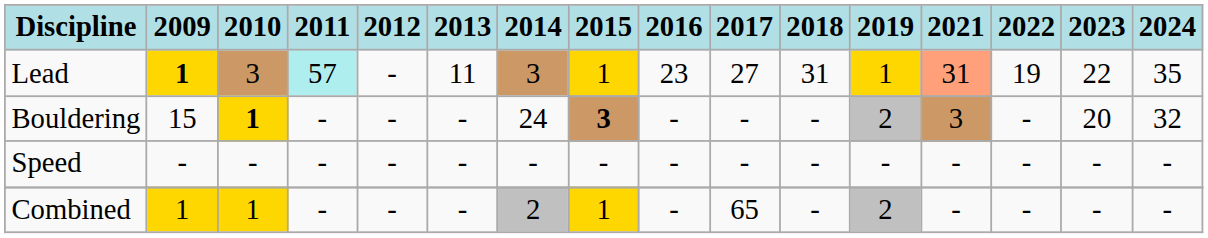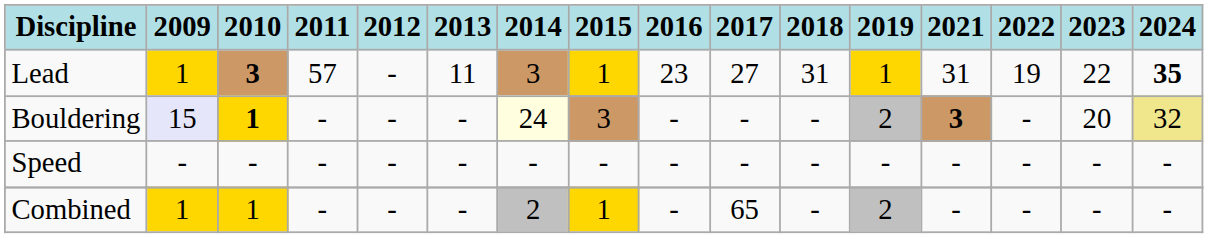(182, 72) bold -> (182, 72) normal
(253, 72) normal -> (253, 72) bold
(322, 72) paleturquoise background -> (322, 72) no background
(956, 72) lightsalmon background -> (956, 72) no background
(1167, 72) normal -> (1167, 72) bold
(182, 118) no background -> (182, 118) lavender background
(533, 118) no background -> (533, 118) lightyellow background
(604, 118) bold -> (604, 118) normal
(956, 118) normal -> (956, 118) bold
(1167, 118) no background -> (1167, 118) khaki background
